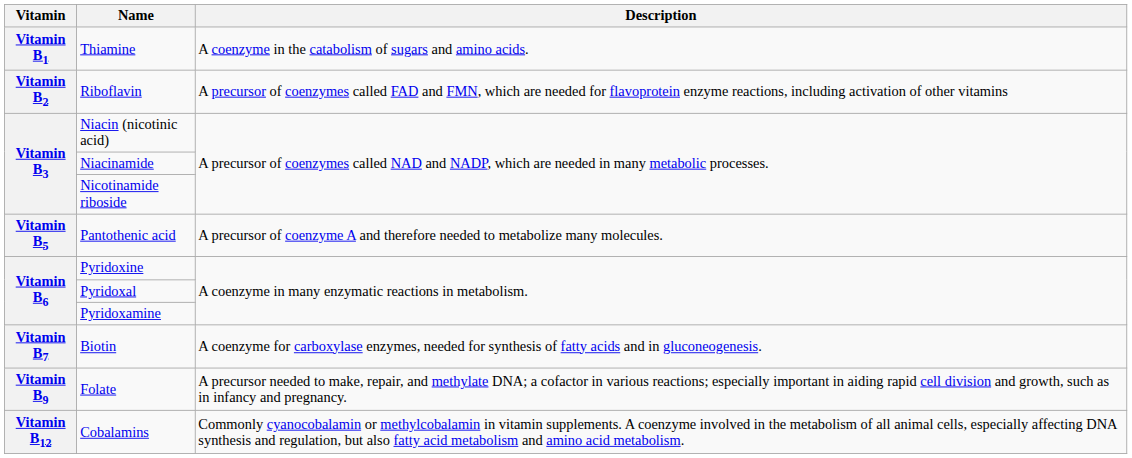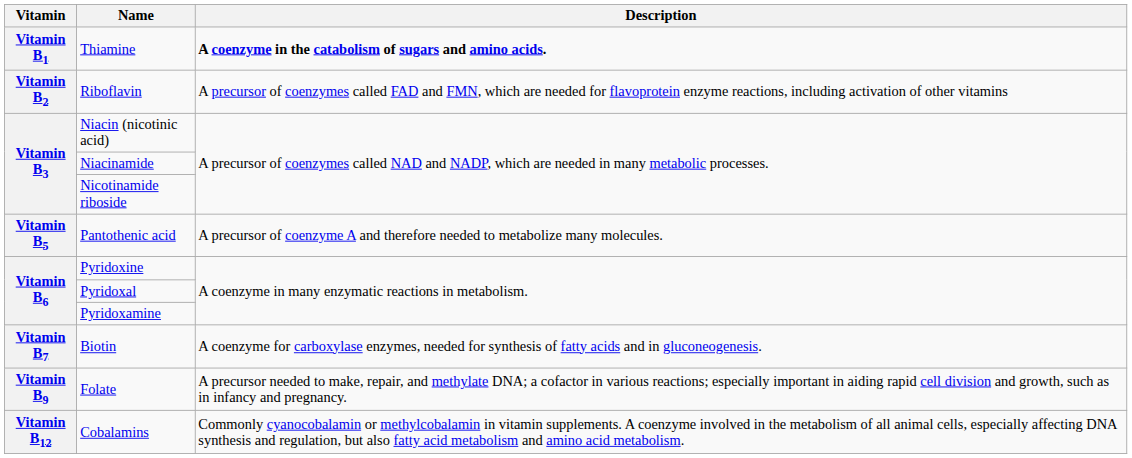(364, 48) normal -> (372, 48) bold
